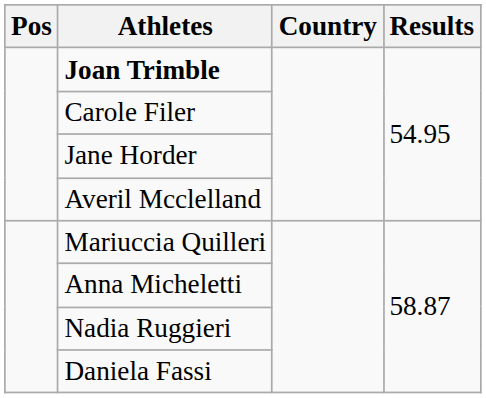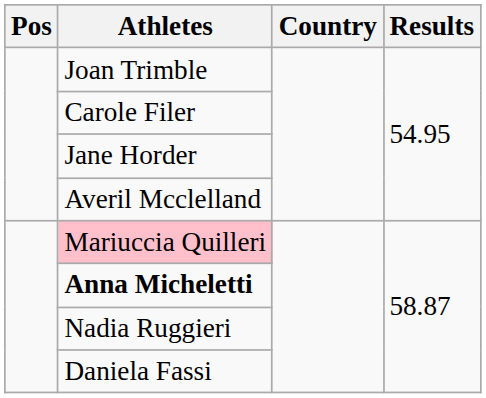(142, 69) bold -> (136, 69) normal
(165, 241) no background -> (165, 241) pink background
(153, 284) normal -> (159, 284) bold
